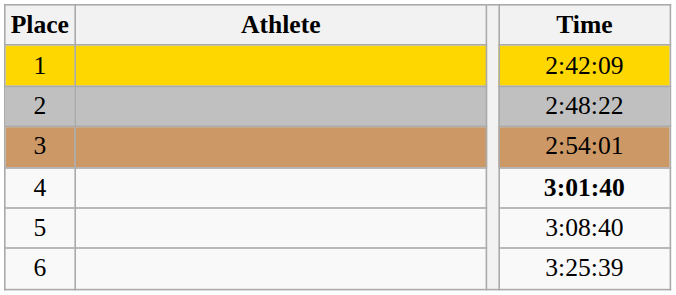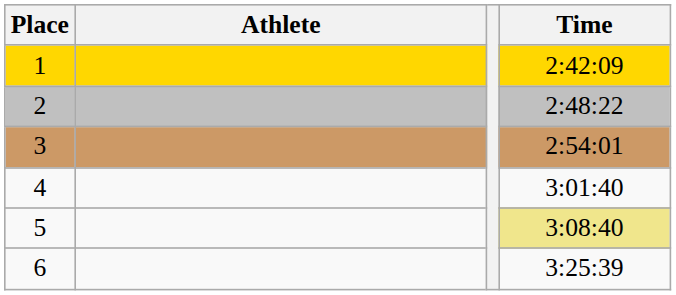(584, 187) bold -> (584, 187) normal
(584, 227) no background -> (584, 227) khaki background
